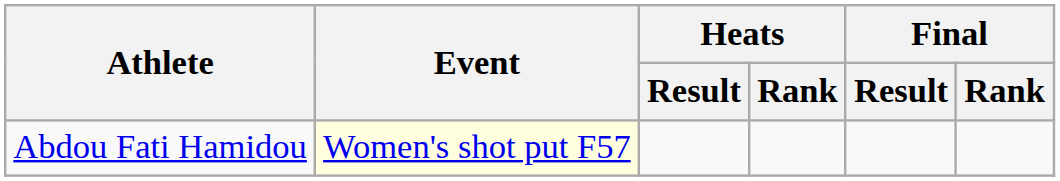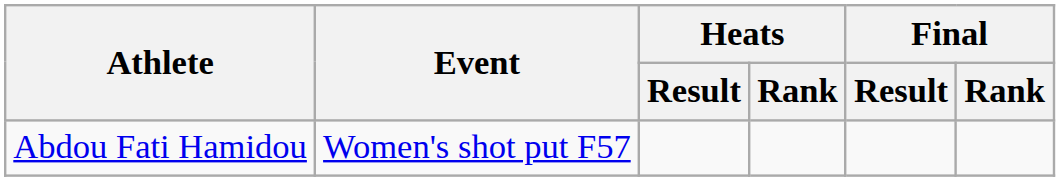(477, 147) lightyellow background -> (477, 147) no background
